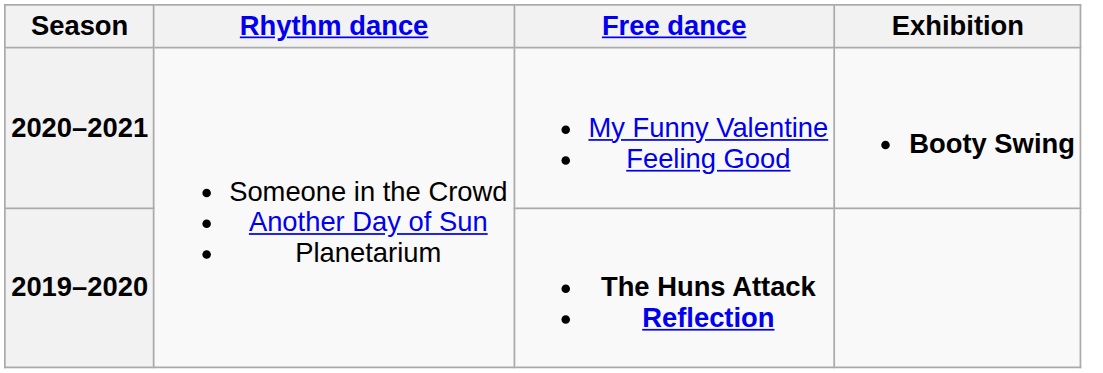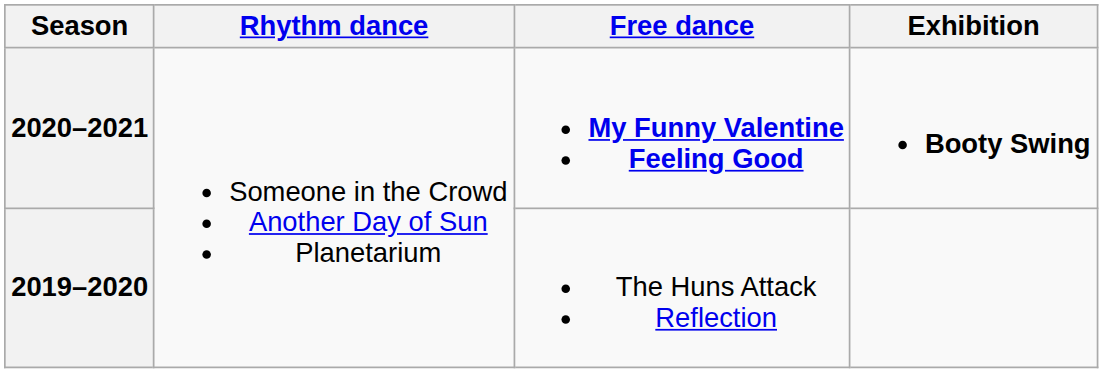(674, 143) normal -> (682, 143) bold
(674, 303) bold -> (682, 303) normal
